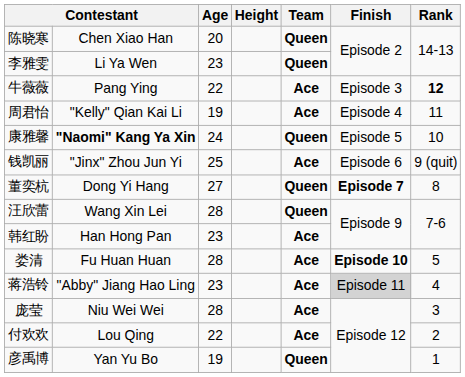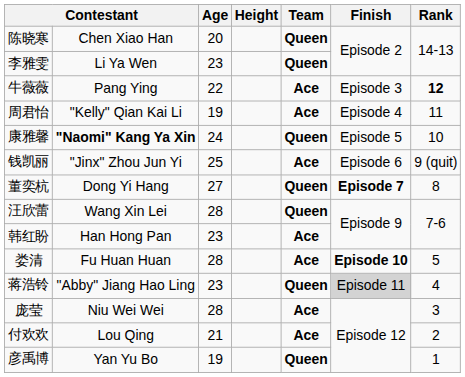(306, 285) Ace -> (306, 285) Queen
(215, 335) 22 -> (215, 335) 21
